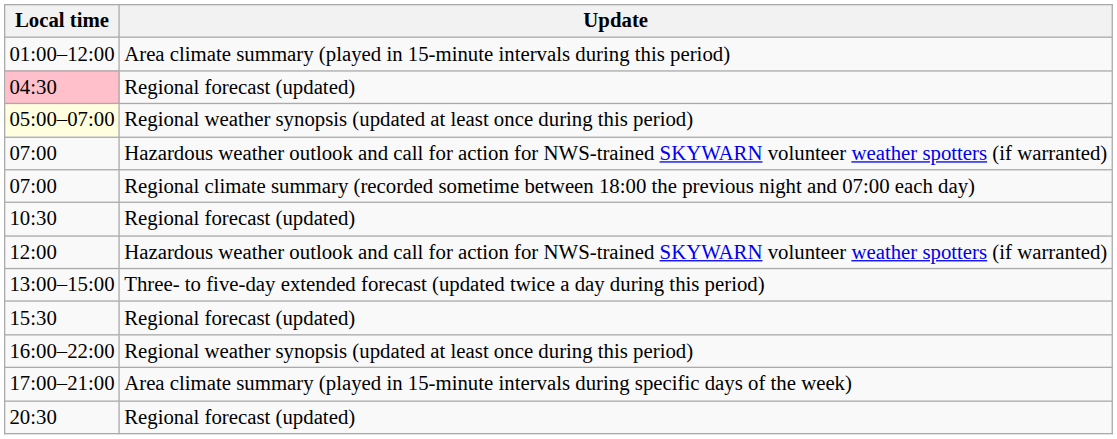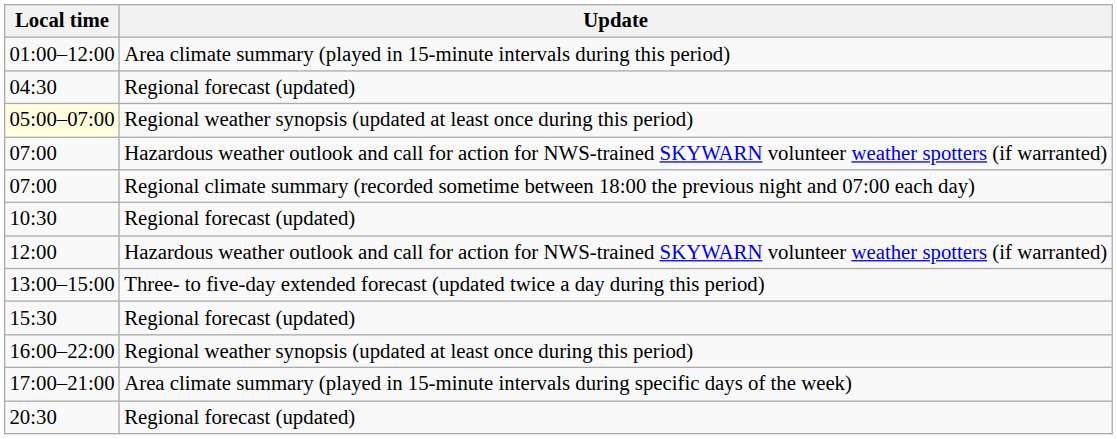(33, 86) pink background -> (33, 86) no background
